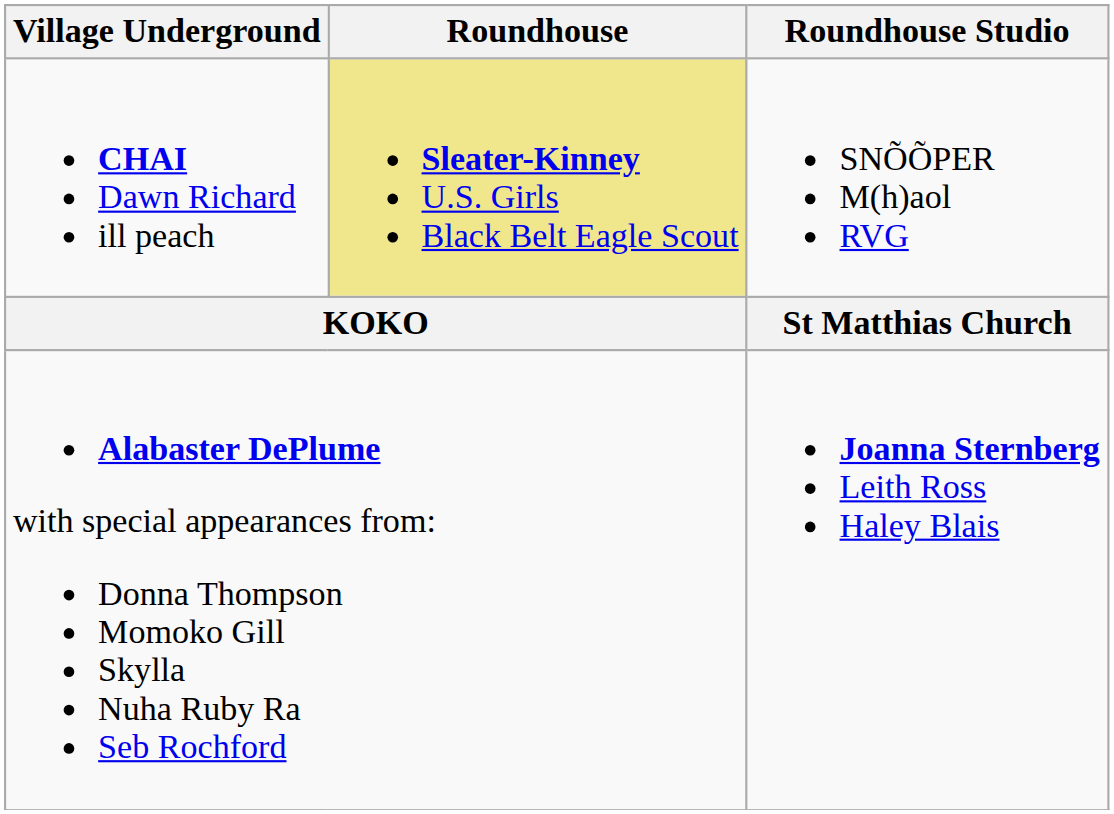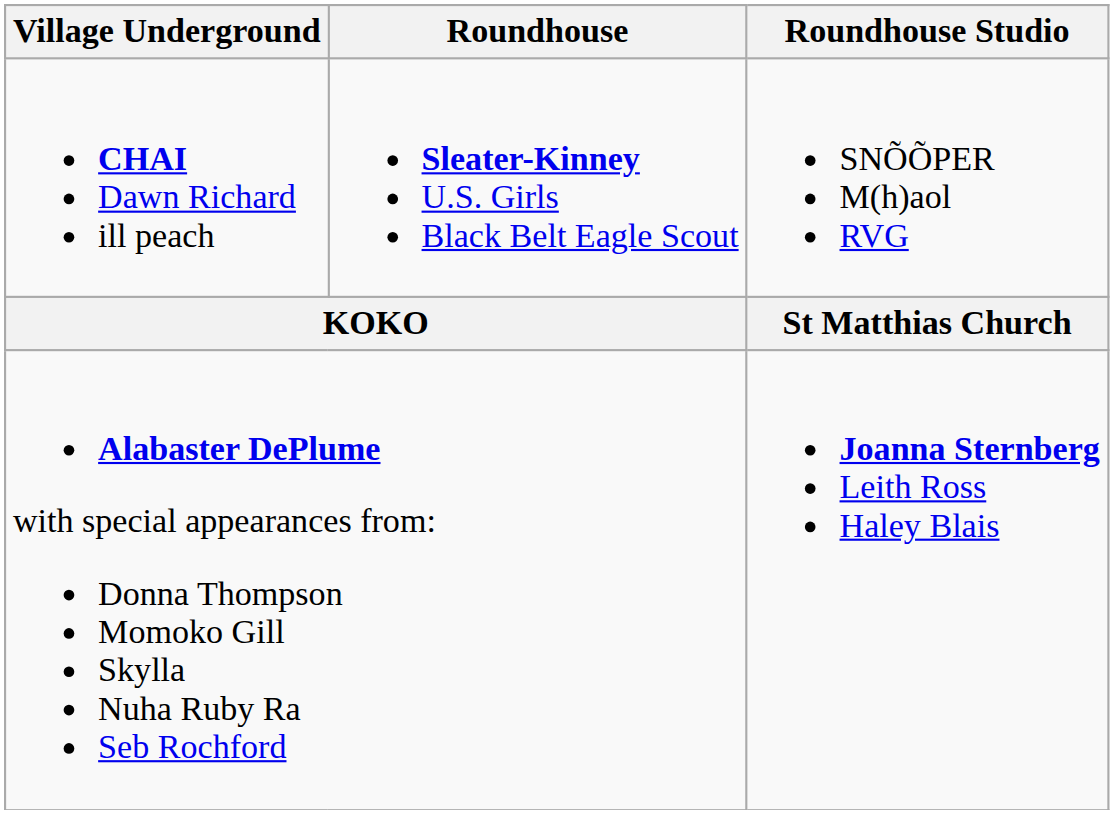(537, 197) khaki background -> (537, 197) no background
